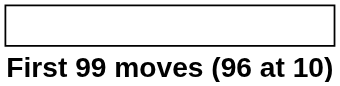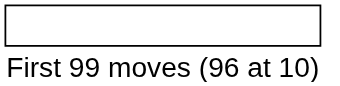(170, 67) bold -> (163, 67) normal
